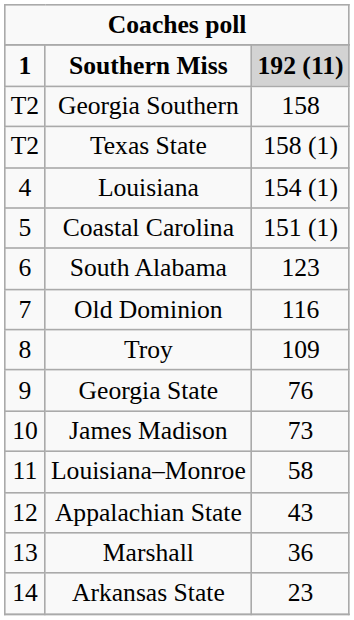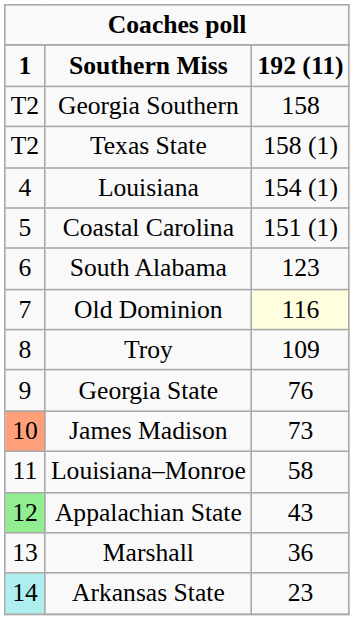(301, 65) lightgrey background -> (301, 65) no background
(301, 308) no background -> (301, 308) lightyellow background
(25, 430) no background -> (25, 430) lightsalmon background
(25, 512) no background -> (25, 512) lightgreen background
(25, 593) no background -> (25, 593) paleturquoise background
